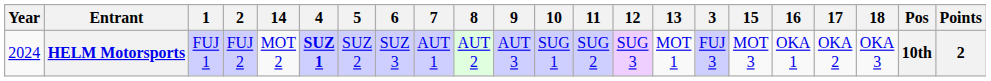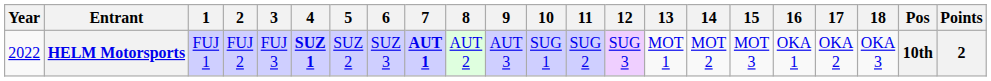columns swapped: (712, 17) <-> (278, 17)
(24, 52) 2024 -> (24, 52) 2022
(434, 52) normal -> (425, 52) bold
